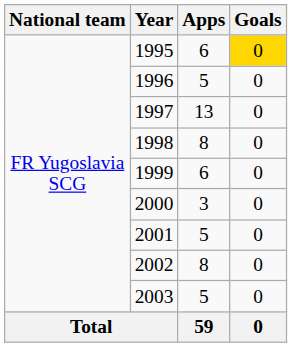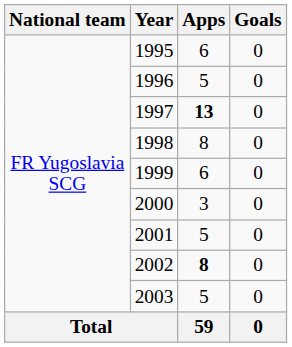(258, 50) gold background -> (258, 50) no background
(204, 111) normal -> (204, 111) bold
(204, 265) normal -> (204, 265) bold
